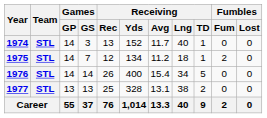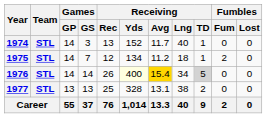(134, 74) no background -> (134, 74) lightyellow background
(160, 74) no background -> (160, 74) gold background
(203, 74) no background -> (203, 74) lightgrey background
